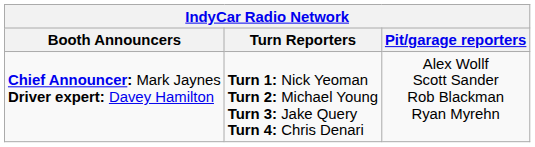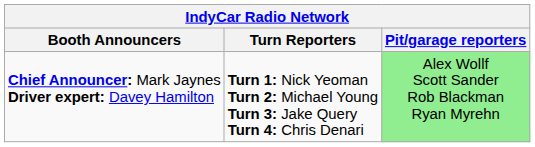(456, 89) no background -> (456, 89) lightgreen background
